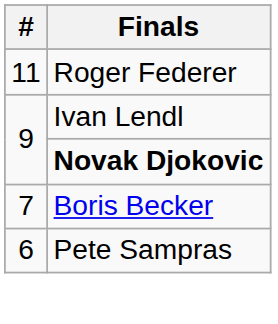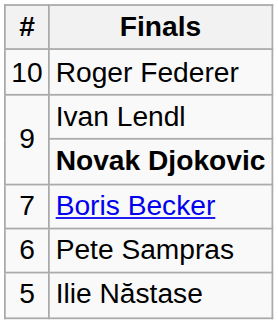(26, 71) 11 -> (27, 71) 10
+ row: (129, 294)
